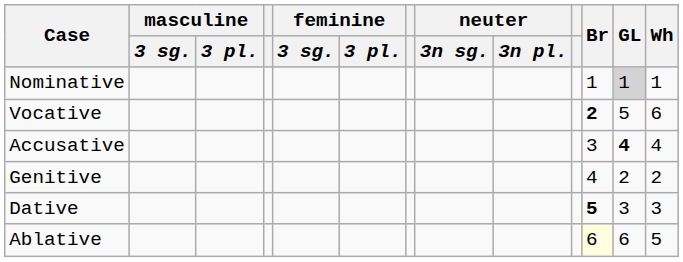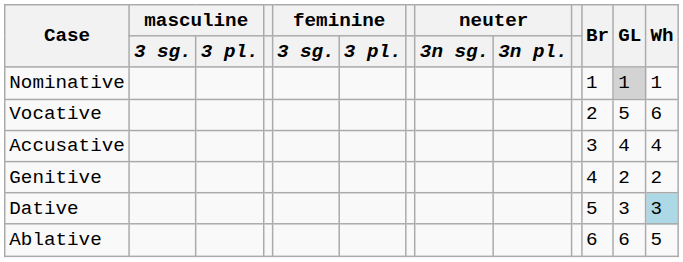(592, 114) bold -> (592, 114) normal
(624, 146) bold -> (624, 146) normal
(592, 209) bold -> (592, 209) normal
(656, 209) no background -> (656, 209) lightblue background
(592, 240) lightyellow background -> (592, 240) no background
